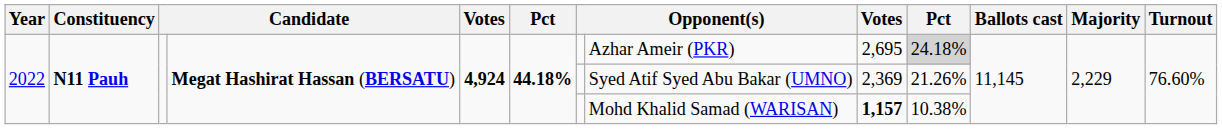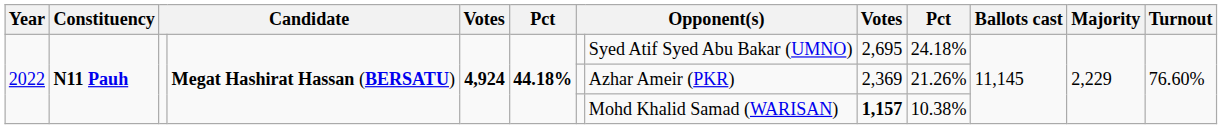(662, 49) Azhar Ameir (PKR) -> (721, 49) Syed Atif Syed Abu Bakar (UMNO)
(939, 49) lightgrey background -> (939, 49) no background
(721, 79) Syed Atif Syed Abu Bakar (UMNO) -> (662, 79) Azhar Ameir (PKR)
